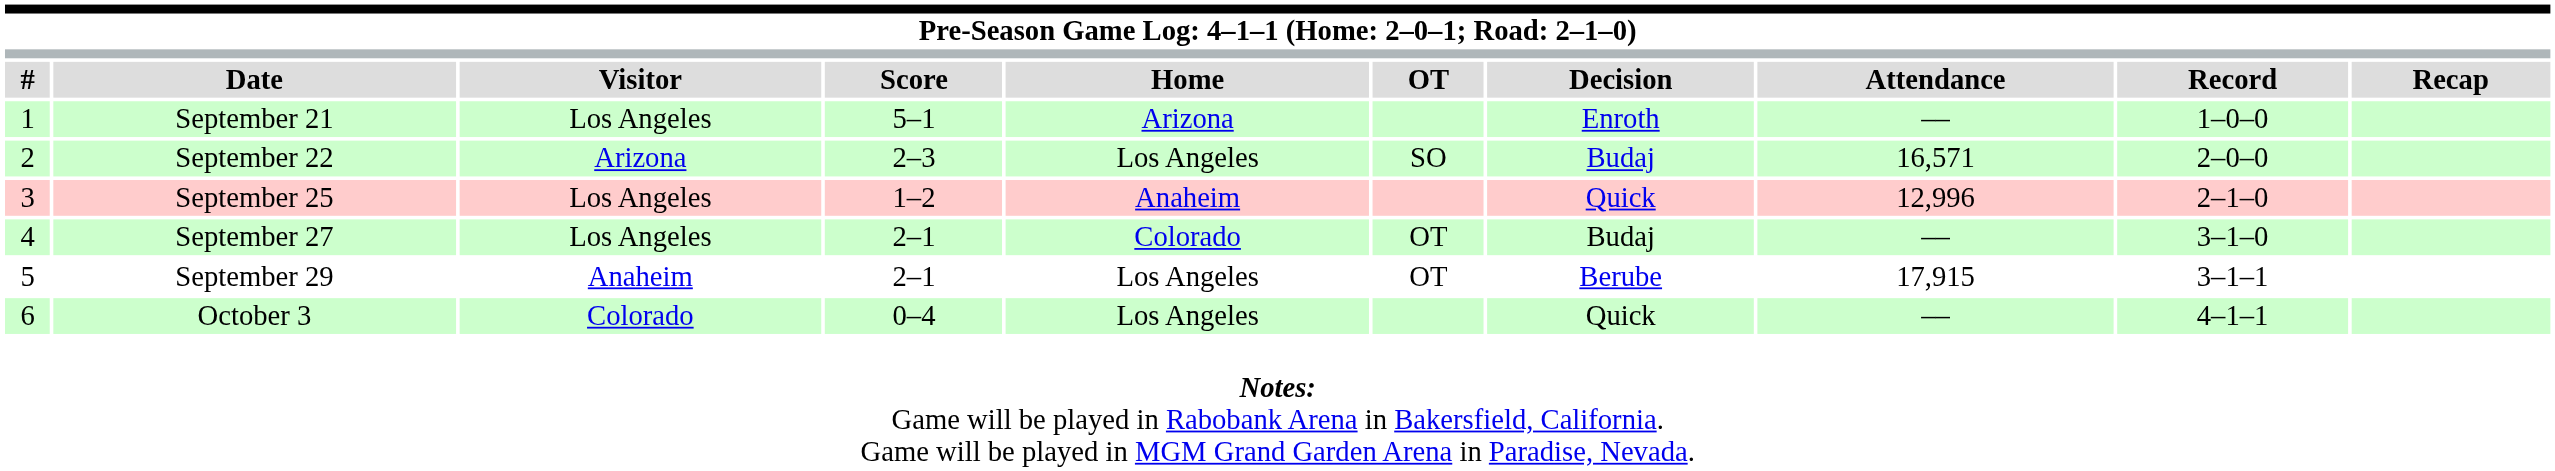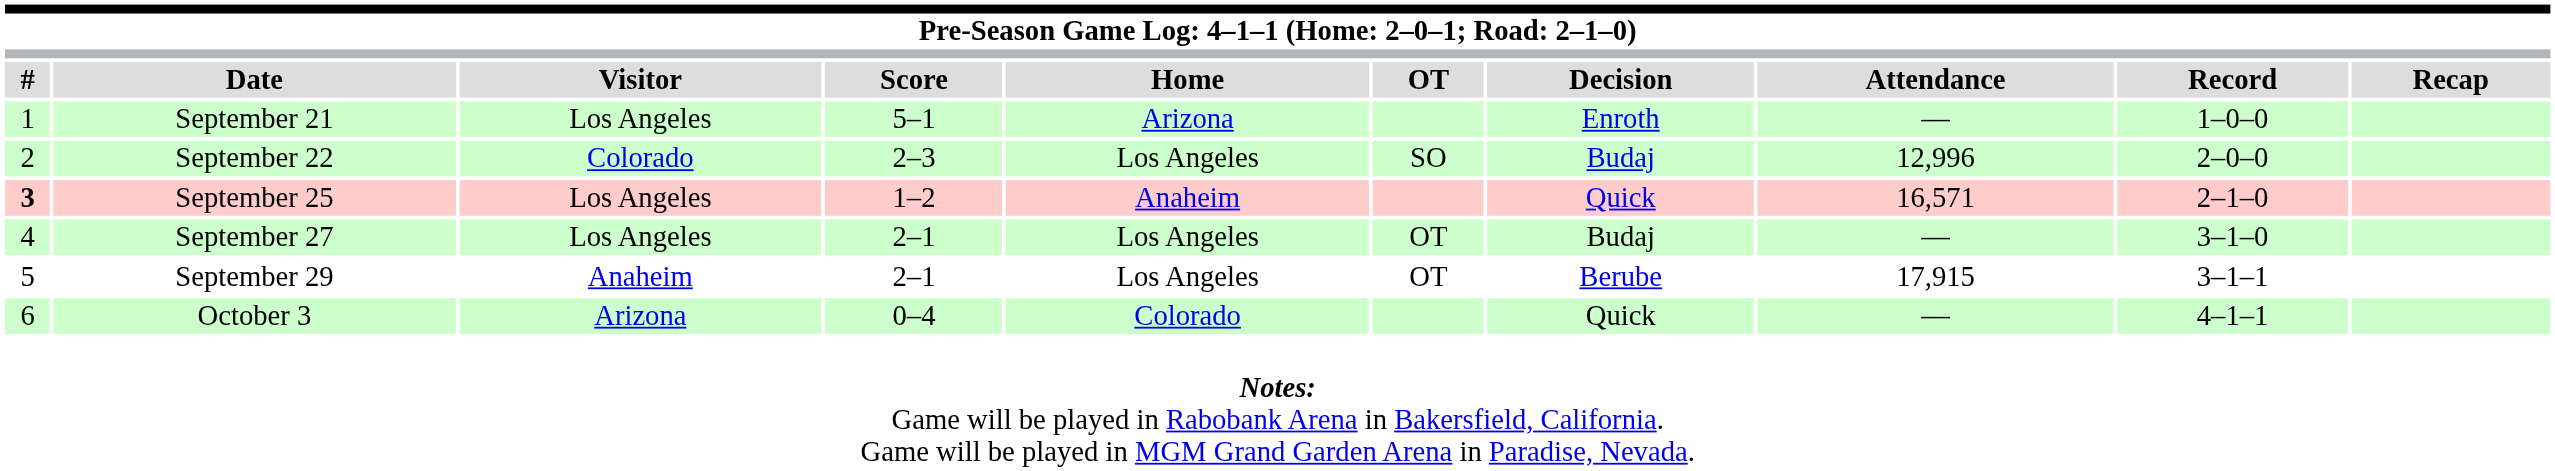(640, 158) Arizona -> (640, 158) Colorado
(1936, 158) 16,571 -> (1936, 158) 12,996
(28, 197) normal -> (28, 197) bold
(1936, 197) 12,996 -> (1936, 197) 16,571
(1188, 236) Colorado -> (1188, 236) Los Angeles
(640, 315) Colorado -> (640, 315) Arizona
(1188, 315) Los Angeles -> (1188, 315) Colorado
